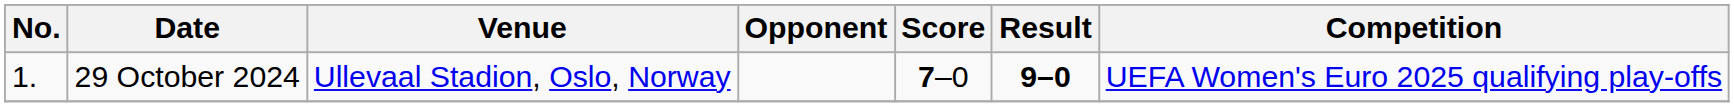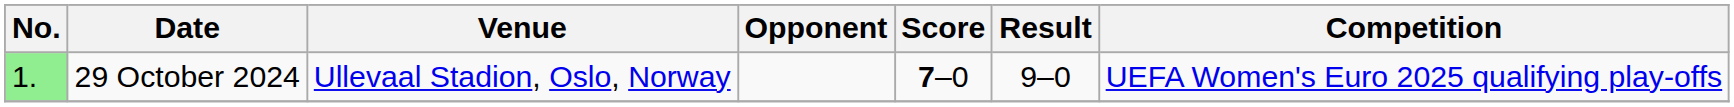(25, 76) no background -> (25, 76) lightgreen background
(1045, 76) bold -> (1045, 76) normal
